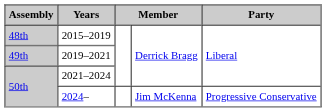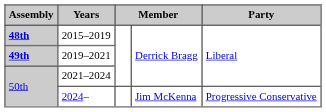(18, 35) normal -> (19, 35) bold
(18, 55) normal -> (19, 55) bold
